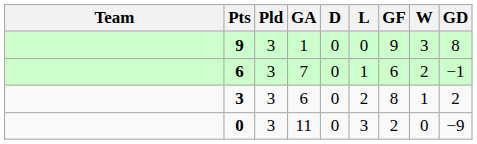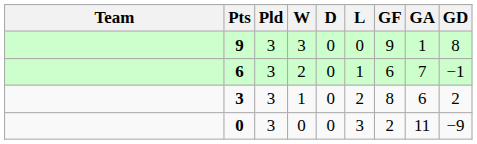columns swapped: (424, 17) <-> (304, 17)
